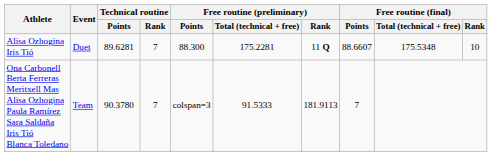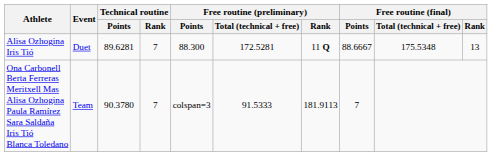(257, 47) 175.2281 -> (257, 47) 172.5281
(357, 47) 88.6607 -> (357, 47) 88.6667
(475, 47) 10 -> (475, 47) 13
